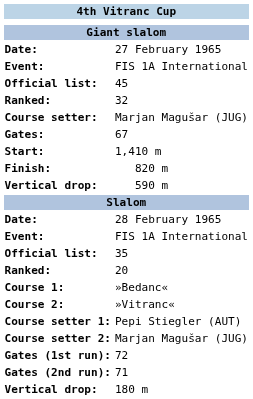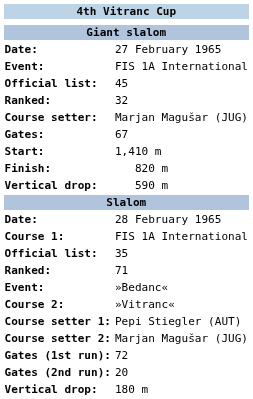(24, 236) Event: -> (34, 236) Course 1:
(122, 270) 20 -> (122, 270) 71
(34, 288) Course 1: -> (24, 288) Event:
(122, 372) 71 -> (122, 372) 20
